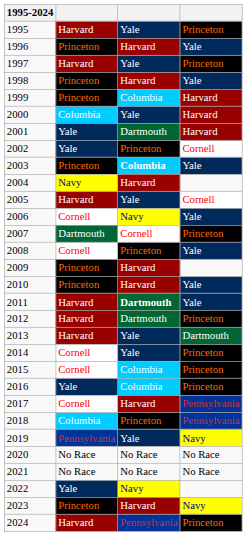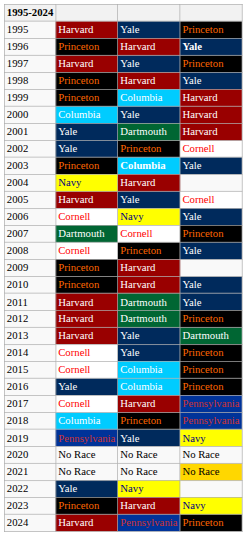(192, 47) normal -> (192, 47) bold
(146, 302) bold -> (144, 302) normal
(201, 472) no background -> (201, 472) gold background
